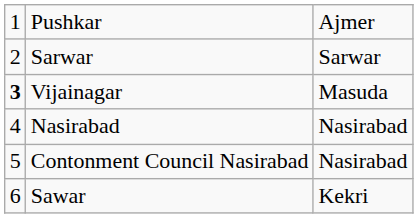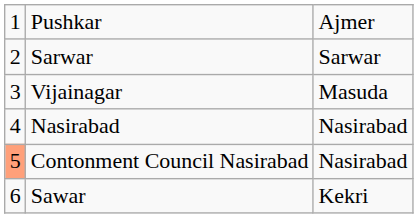(15, 91) bold -> (15, 91) normal
(15, 160) no background -> (15, 160) lightsalmon background
